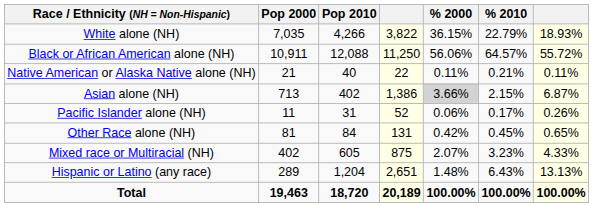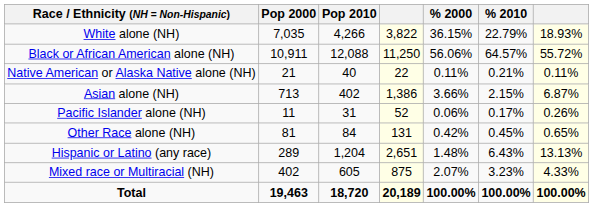(451, 93) lightgrey background -> (451, 93) no background
rows swapped: (131, 152) <-> (131, 172)
